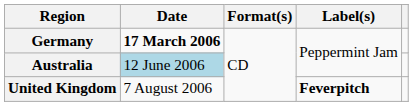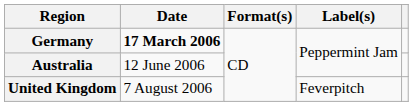(164, 64) lightblue background -> (164, 64) no background
(334, 88) bold -> (332, 88) normal
